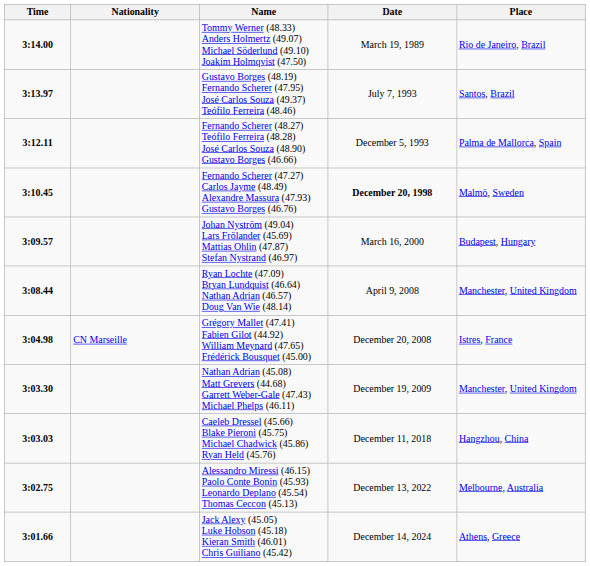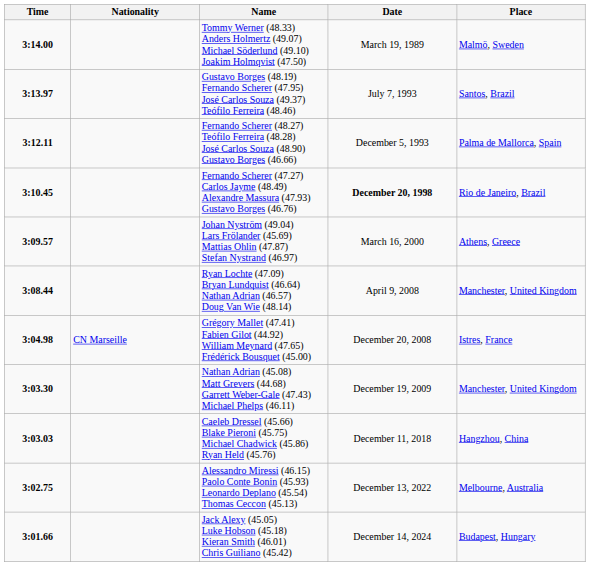(502, 44) Rio de Janeiro, Brazil -> (491, 44) Malmö, Sweden
(491, 192) Malmö, Sweden -> (502, 192) Rio de Janeiro, Brazil
(497, 241) Budapest, Hungary -> (489, 241) Athens, Greece
(489, 536) Athens, Greece -> (497, 536) Budapest, Hungary
